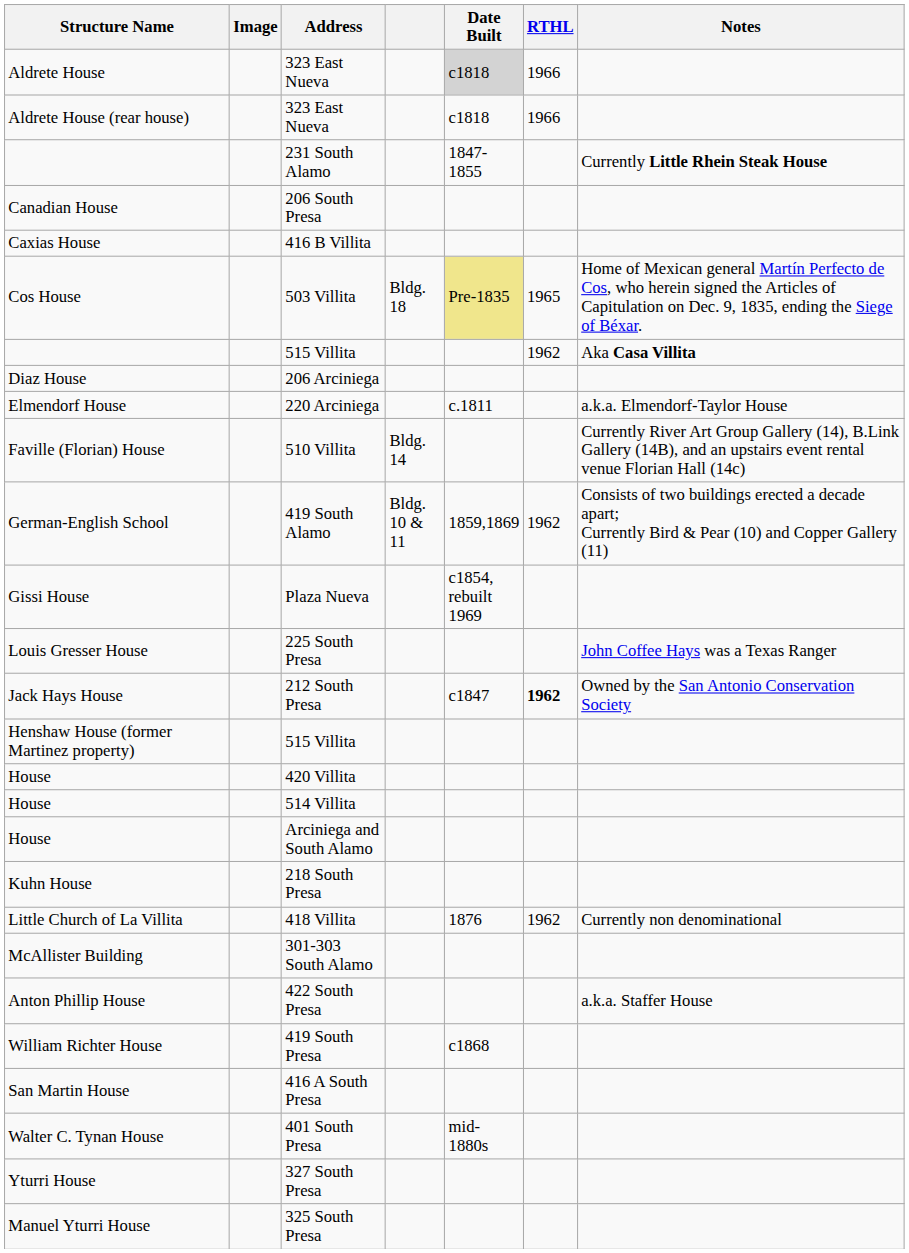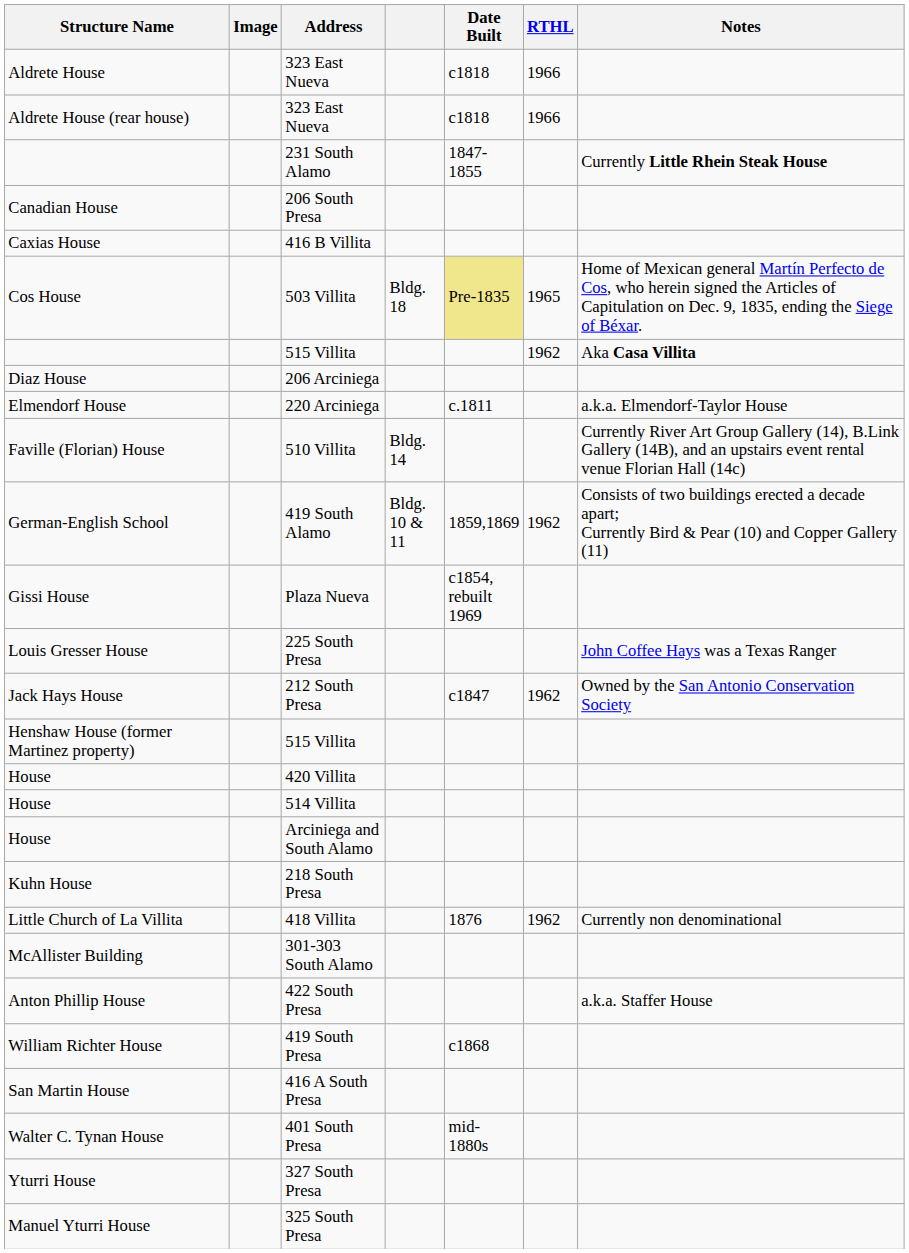(469, 72) lightgrey background -> (469, 72) no background
(544, 696) bold -> (544, 696) normal
